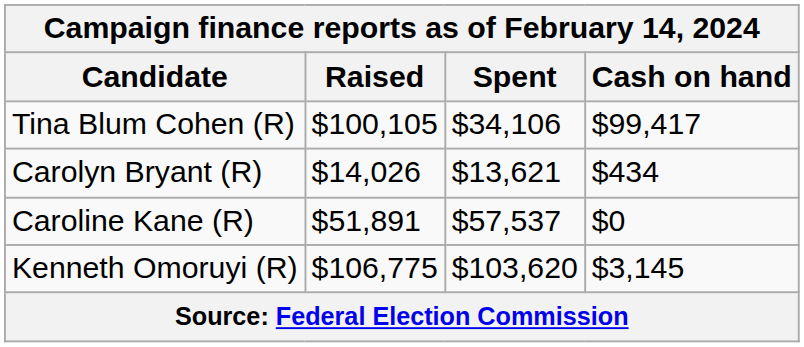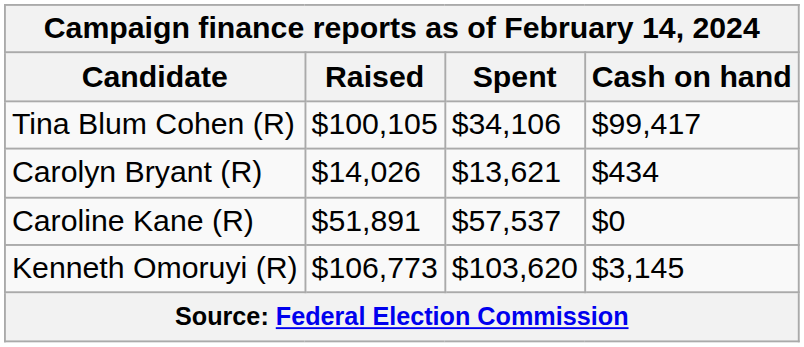(375, 268) $106,775 -> (375, 268) $106,773
